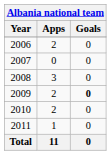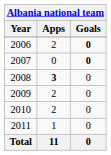(88, 45) normal -> (88, 45) bold
(88, 61) normal -> (88, 61) bold
(54, 77) normal -> (54, 77) bold
(88, 93) bold -> (88, 93) normal
